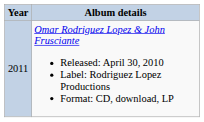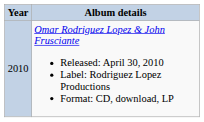(18, 68) 2011 -> (18, 68) 2010
